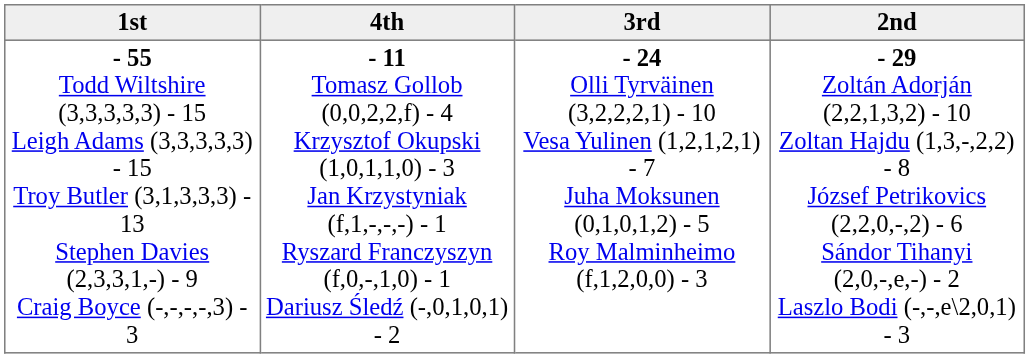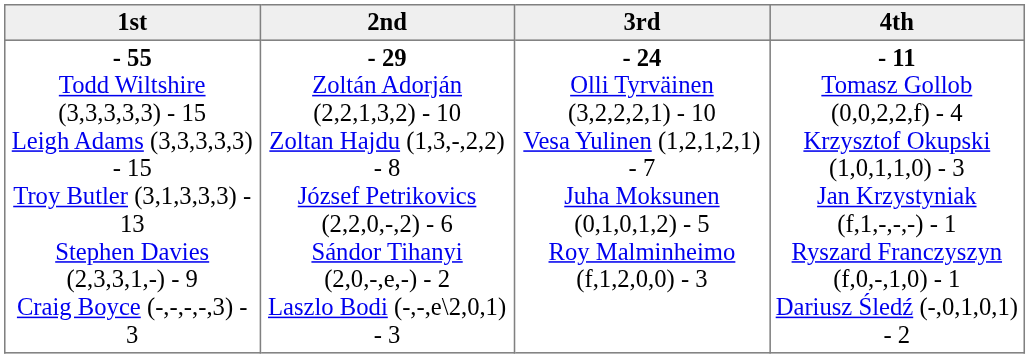columns swapped: (897, 22) <-> (387, 22)
